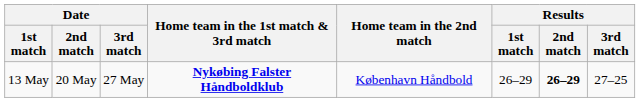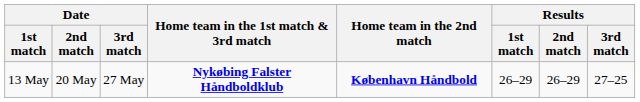(414, 79) normal -> (414, 79) bold
(563, 79) bold -> (563, 79) normal
